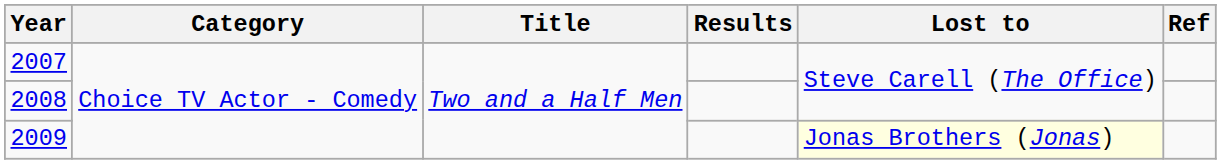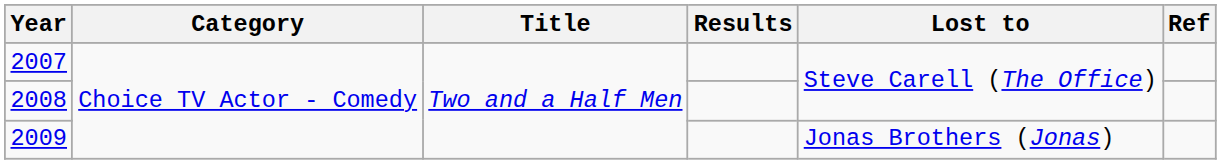(959, 139) lightyellow background -> (959, 139) no background
